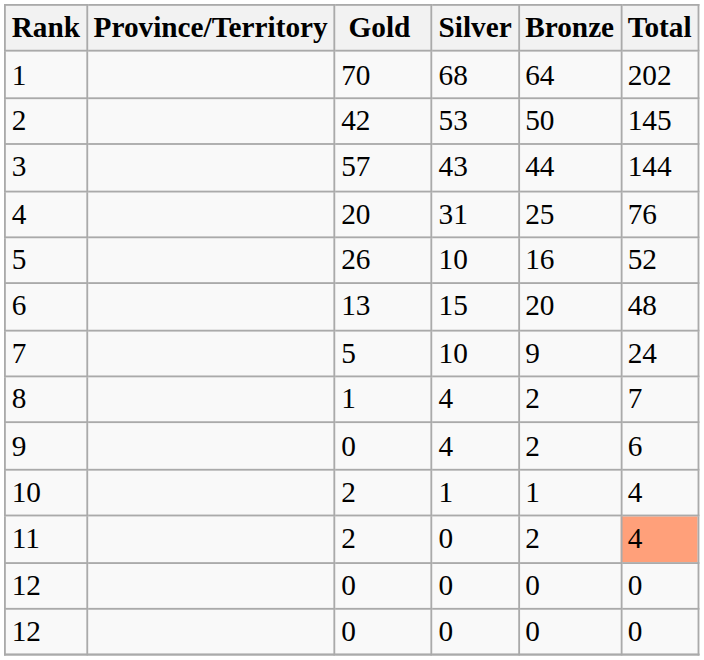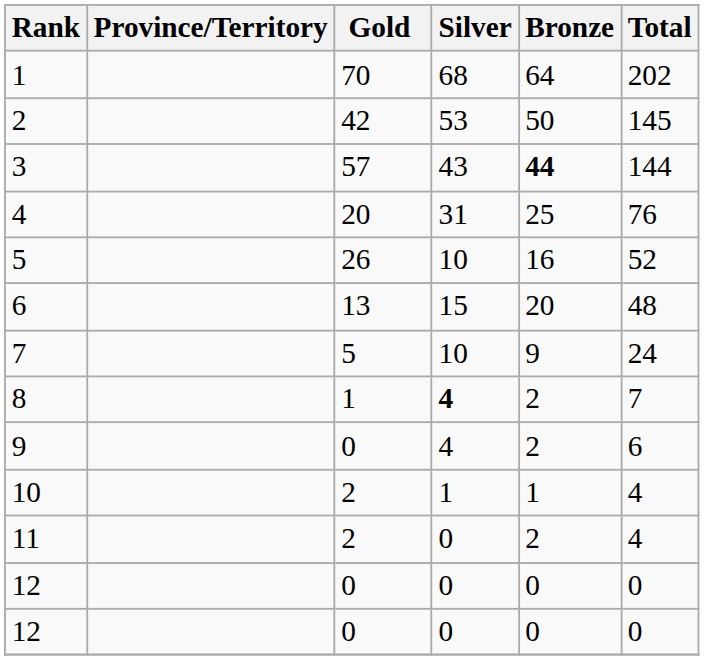(540, 167) normal -> (540, 167) bold
(446, 399) normal -> (446, 399) bold
(635, 538) lightsalmon background -> (635, 538) no background
